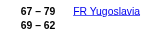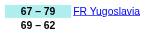(38, 11) no background -> (38, 11) paleturquoise background
